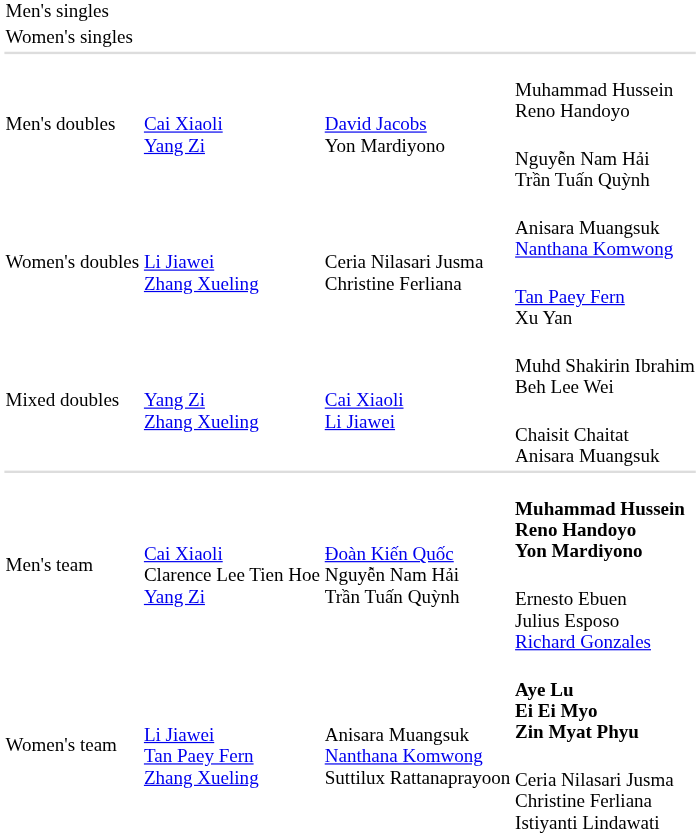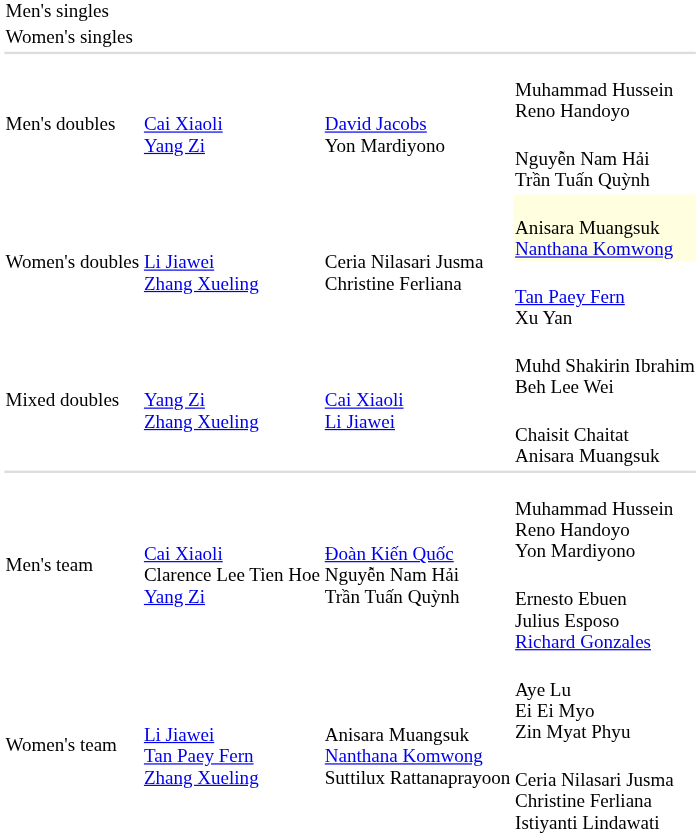(594, 238) no background -> (594, 238) lightyellow background
(600, 530) bold -> (594, 530) normal
(577, 710) bold -> (573, 710) normal
